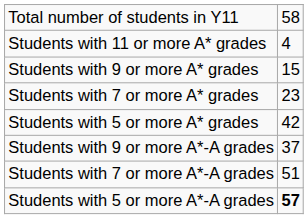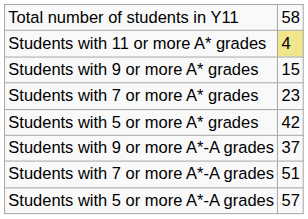(286, 43) no background -> (286, 43) khaki background
(291, 200) bold -> (291, 200) normal
